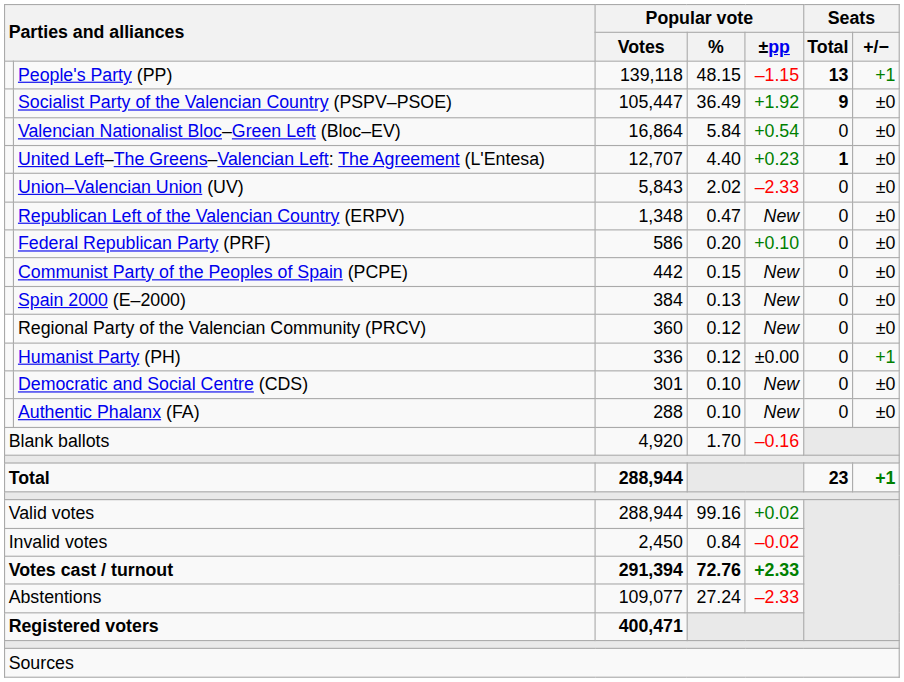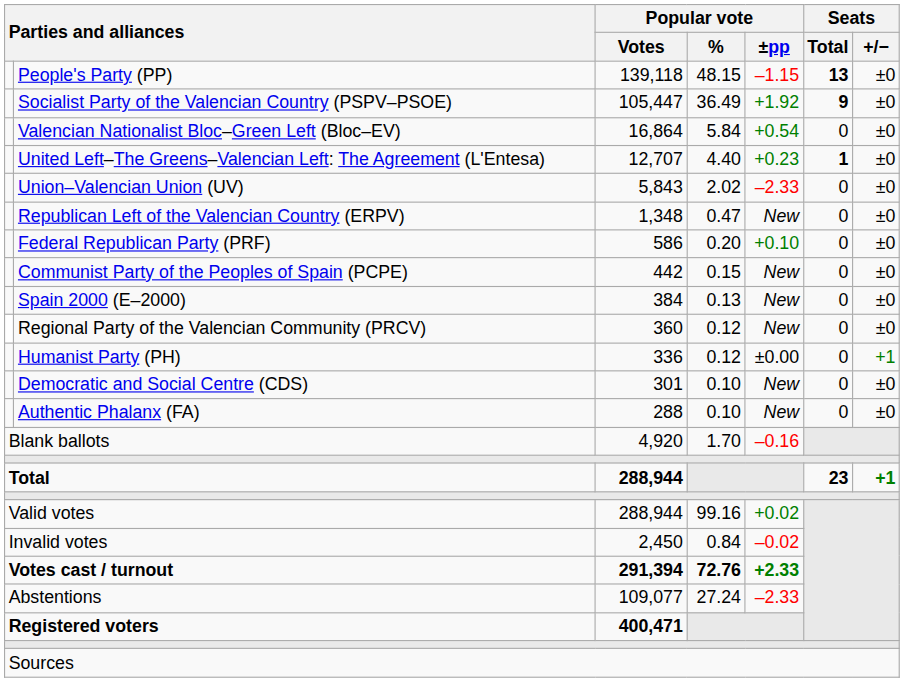(885, 74) +1 -> (886, 74) ±0
